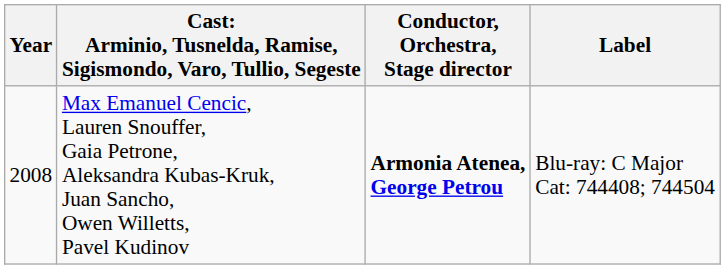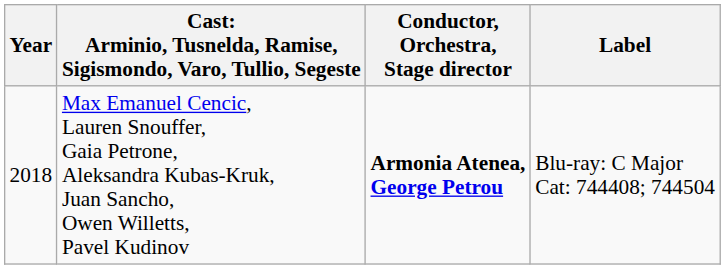(31, 174) 2008 -> (31, 174) 2018
